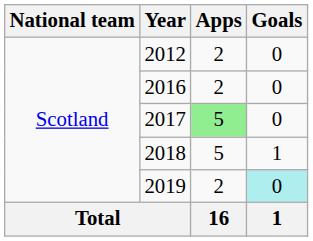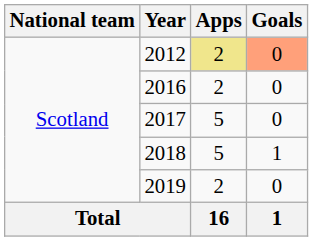(219, 53) no background -> (219, 53) khaki background
(277, 53) no background -> (277, 53) lightsalmon background
(219, 119) lightgreen background -> (219, 119) no background
(277, 185) paleturquoise background -> (277, 185) no background
